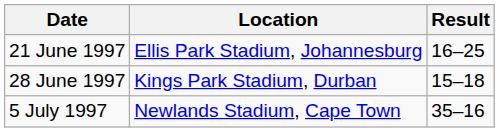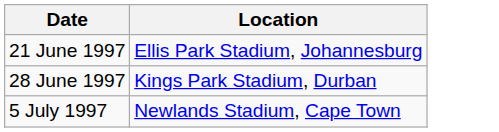- column: (461, 19)
